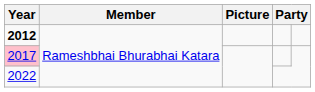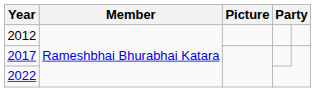(22, 35) bold -> (22, 35) normal
(22, 55) pink background -> (22, 55) no background
